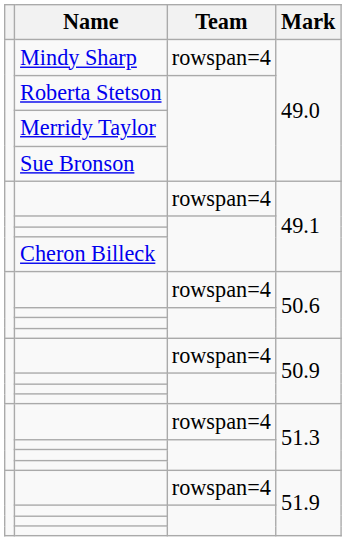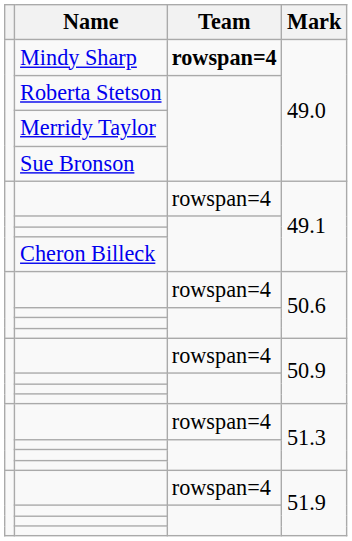(221, 57) normal -> (224, 57) bold
